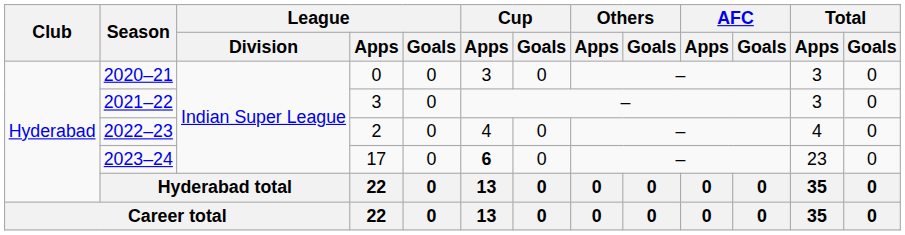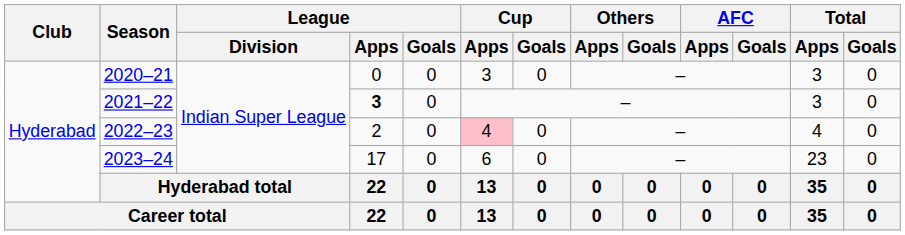(376, 103) normal -> (376, 103) bold
(487, 131) no background -> (487, 131) pink background
(487, 159) bold -> (487, 159) normal
